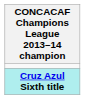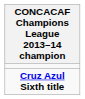(42, 81) paleturquoise background -> (42, 81) no background
